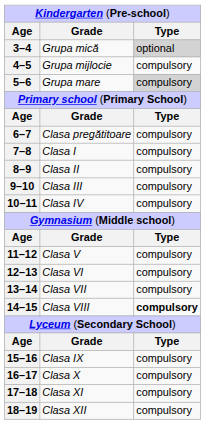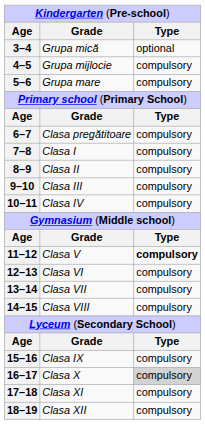(155, 48) lightgrey background -> (155, 48) no background
(164, 82) lightgrey background -> (164, 82) no background
(164, 255) normal -> (167, 255) bold
(167, 307) bold -> (164, 307) normal
(164, 376) no background -> (164, 376) lightgrey background
